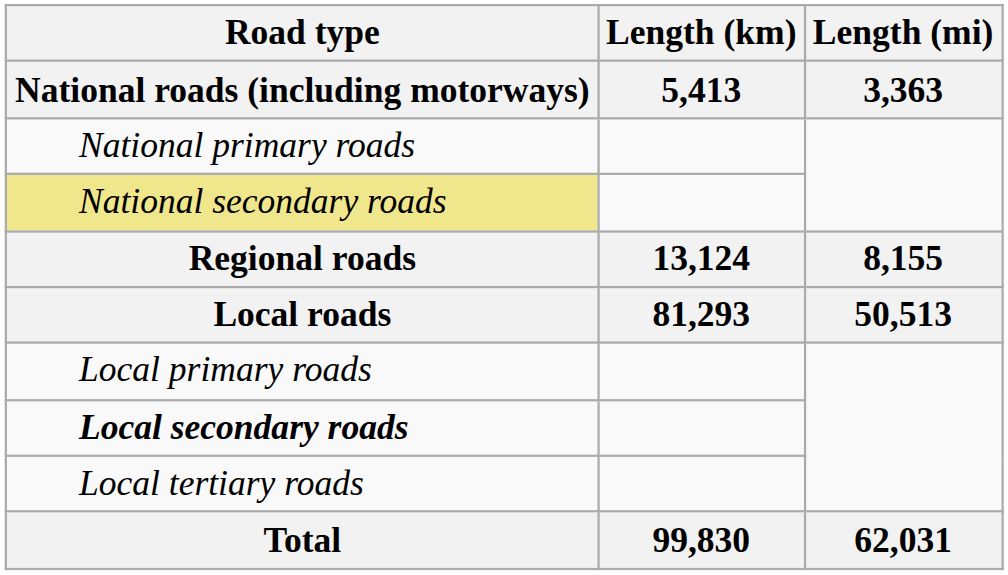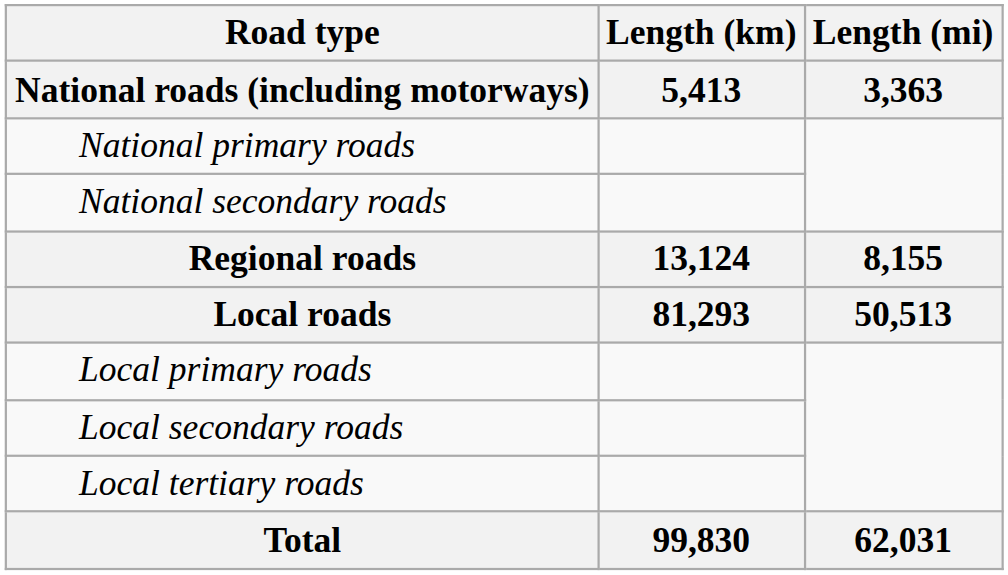(263, 201) khaki background -> (263, 201) no background
(244, 426) bold -> (241, 426) normal
